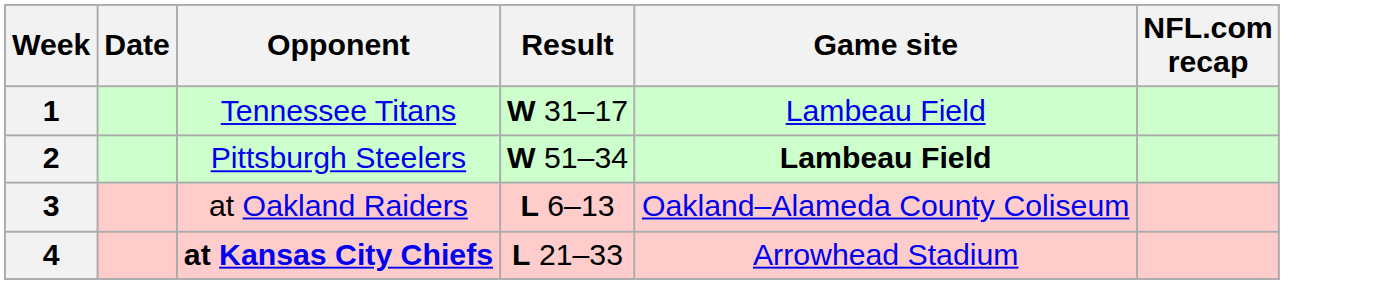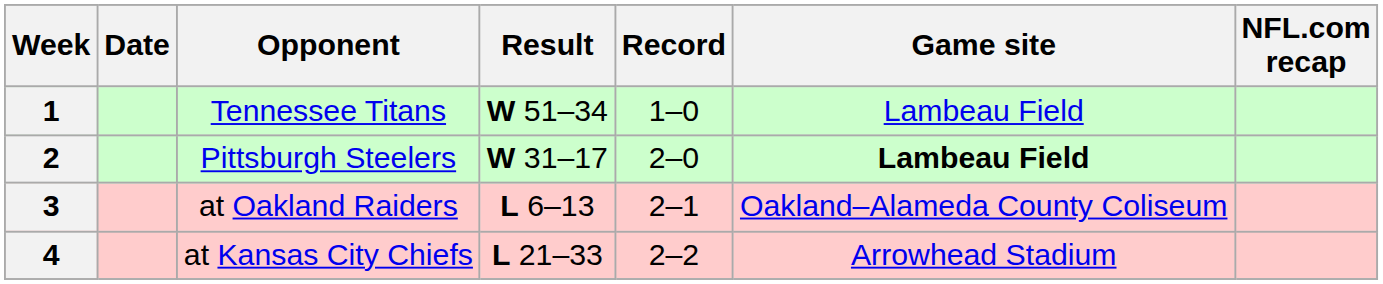+ column: (674, 45)
(568, 110) W 31–17 -> (547, 110) W 51–34
(568, 158) W 51–34 -> (547, 158) W 31–17
(338, 254) bold -> (328, 254) normal
